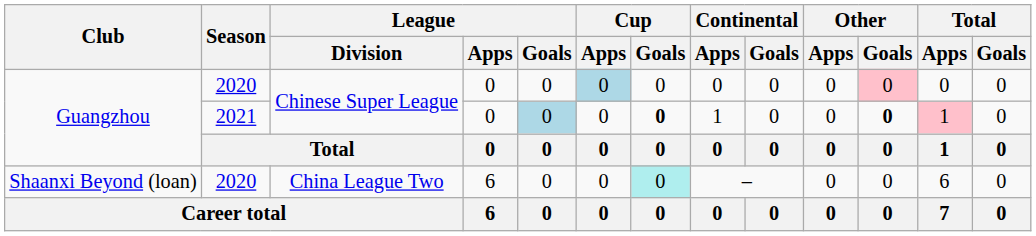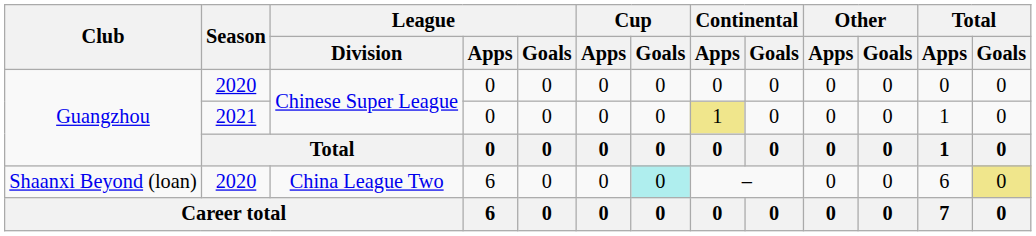(604, 85) lightblue background -> (604, 85) no background
(888, 85) pink background -> (888, 85) no background
(547, 117) lightblue background -> (547, 117) no background
(660, 117) bold -> (660, 117) normal
(717, 117) no background -> (717, 117) khaki background
(888, 117) bold -> (888, 117) normal
(944, 117) pink background -> (944, 117) no background
(1001, 181) no background -> (1001, 181) khaki background
